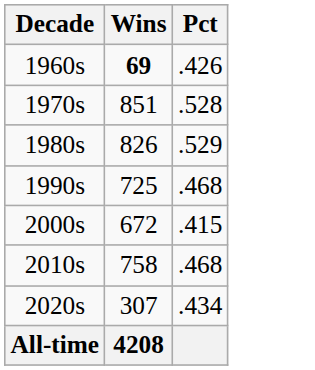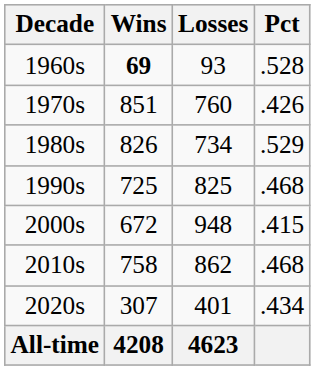+ column: (213, 24)
(200, 64) .426 -> (282, 64) .528
(200, 104) .528 -> (282, 104) .426
